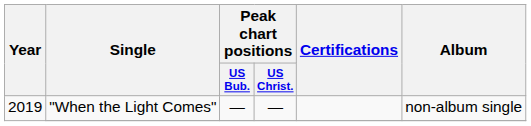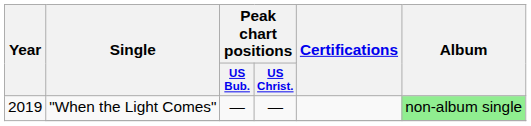(464, 108) no background -> (464, 108) lightgreen background
